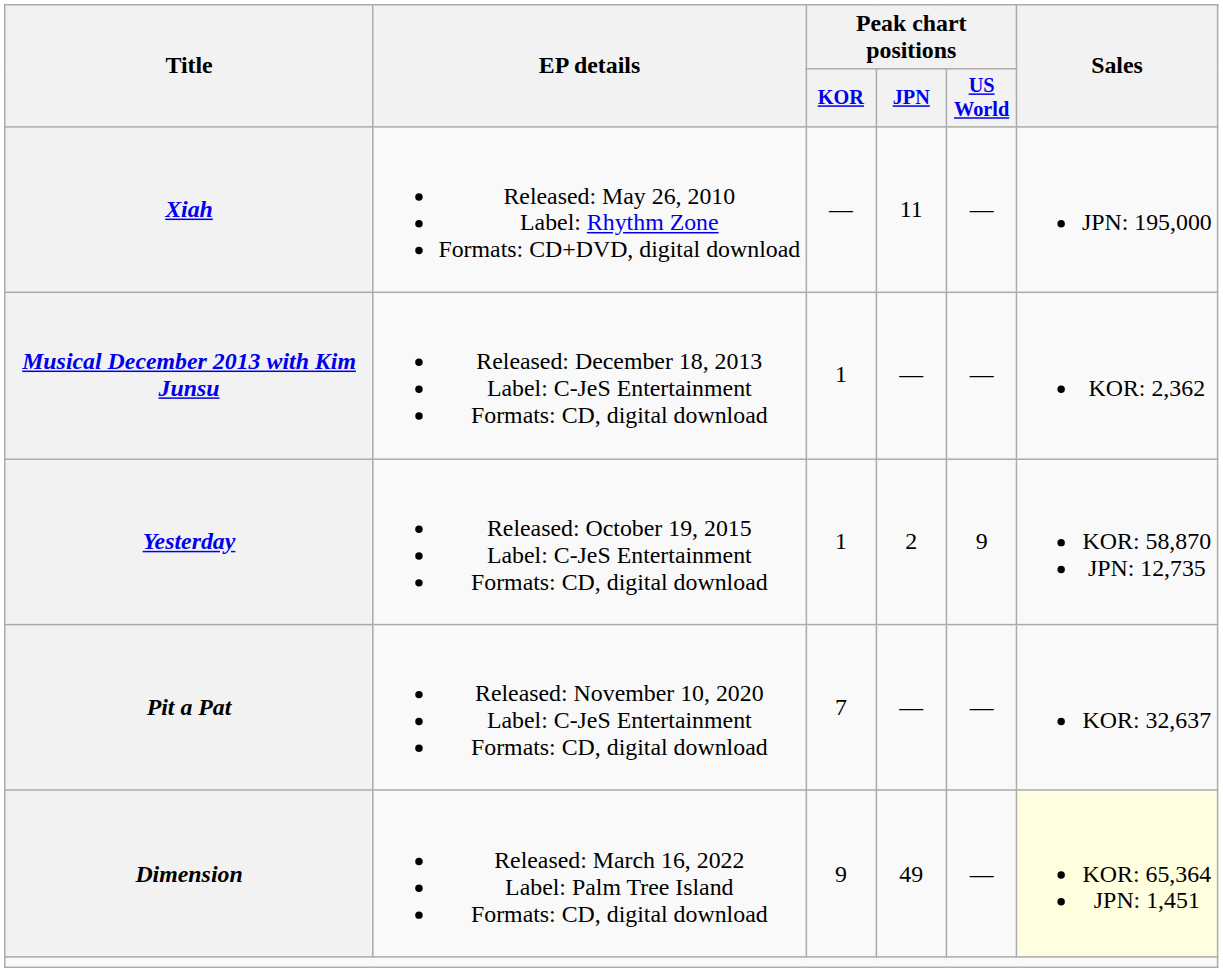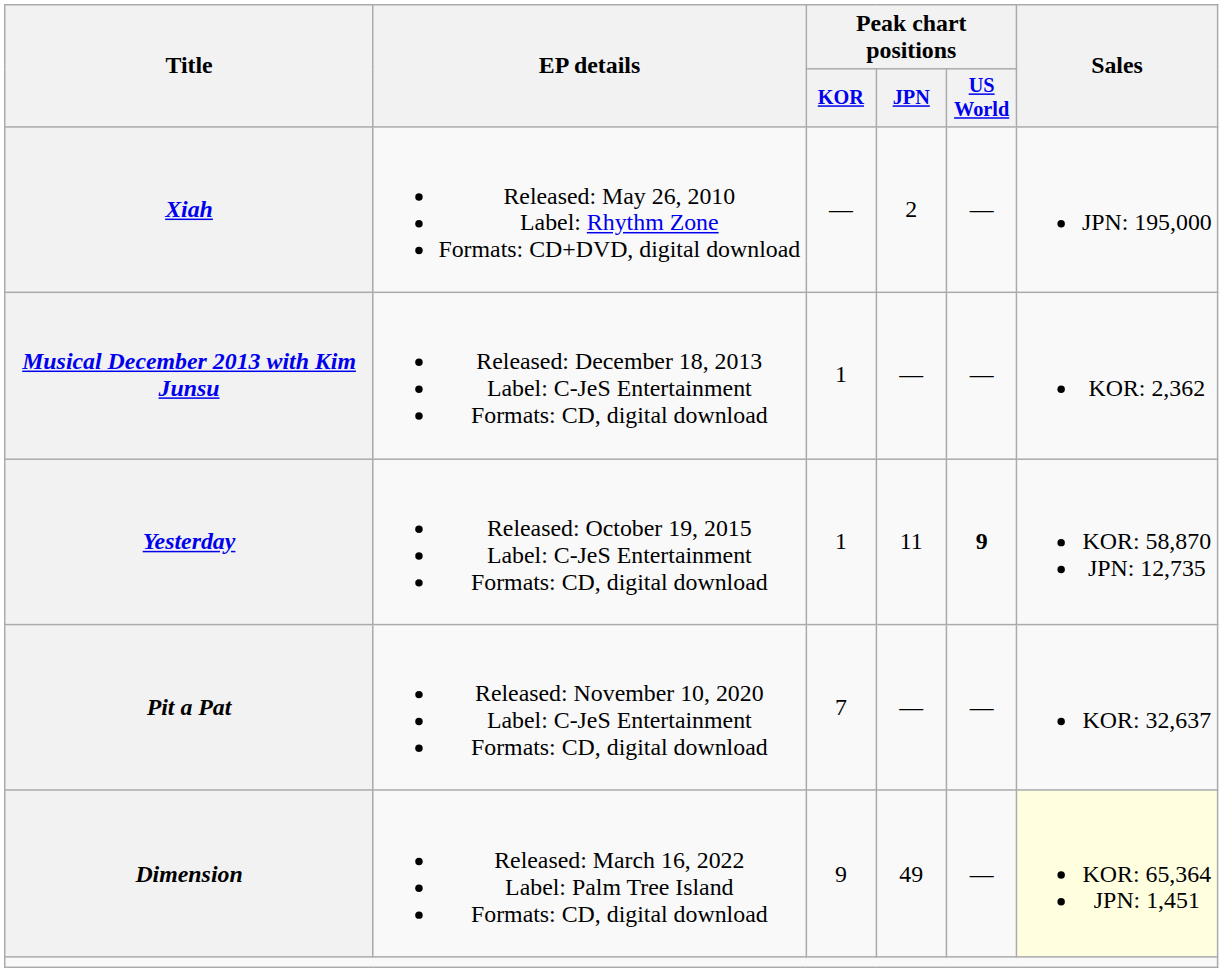(911, 209) 11 -> (911, 209) 2
(911, 541) 2 -> (911, 541) 11
(982, 541) normal -> (982, 541) bold
